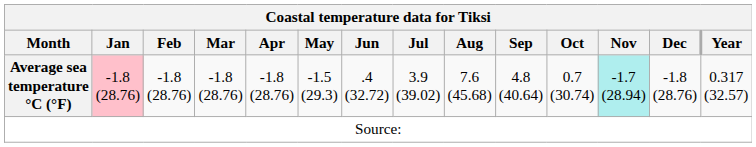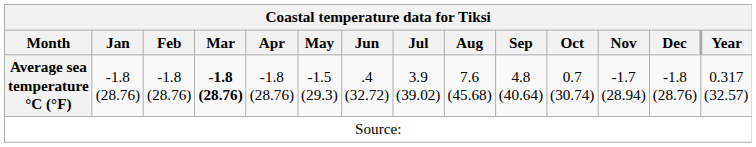(118, 86) pink background -> (118, 86) no background
(221, 86) normal -> (221, 86) bold
(624, 86) paleturquoise background -> (624, 86) no background
